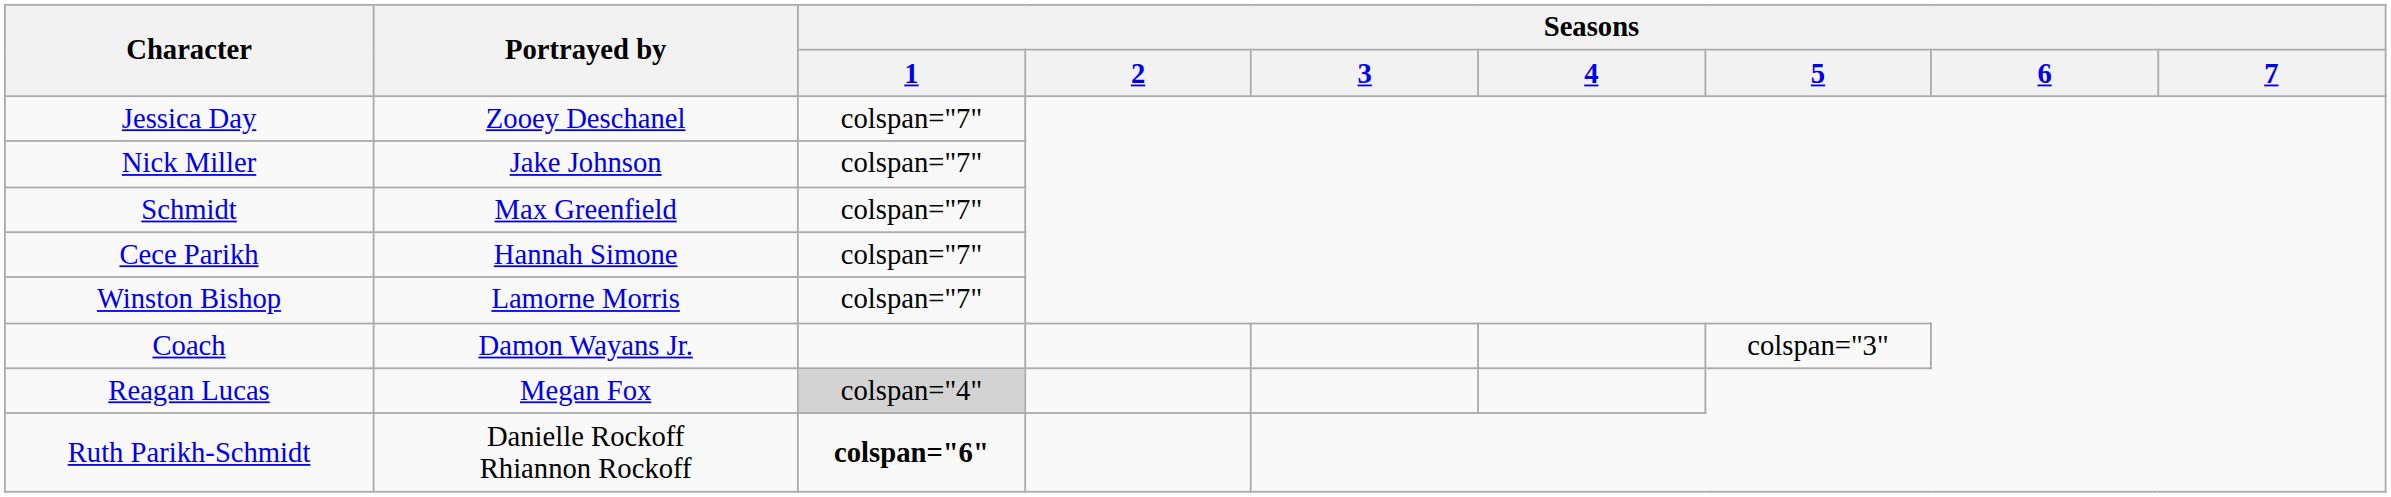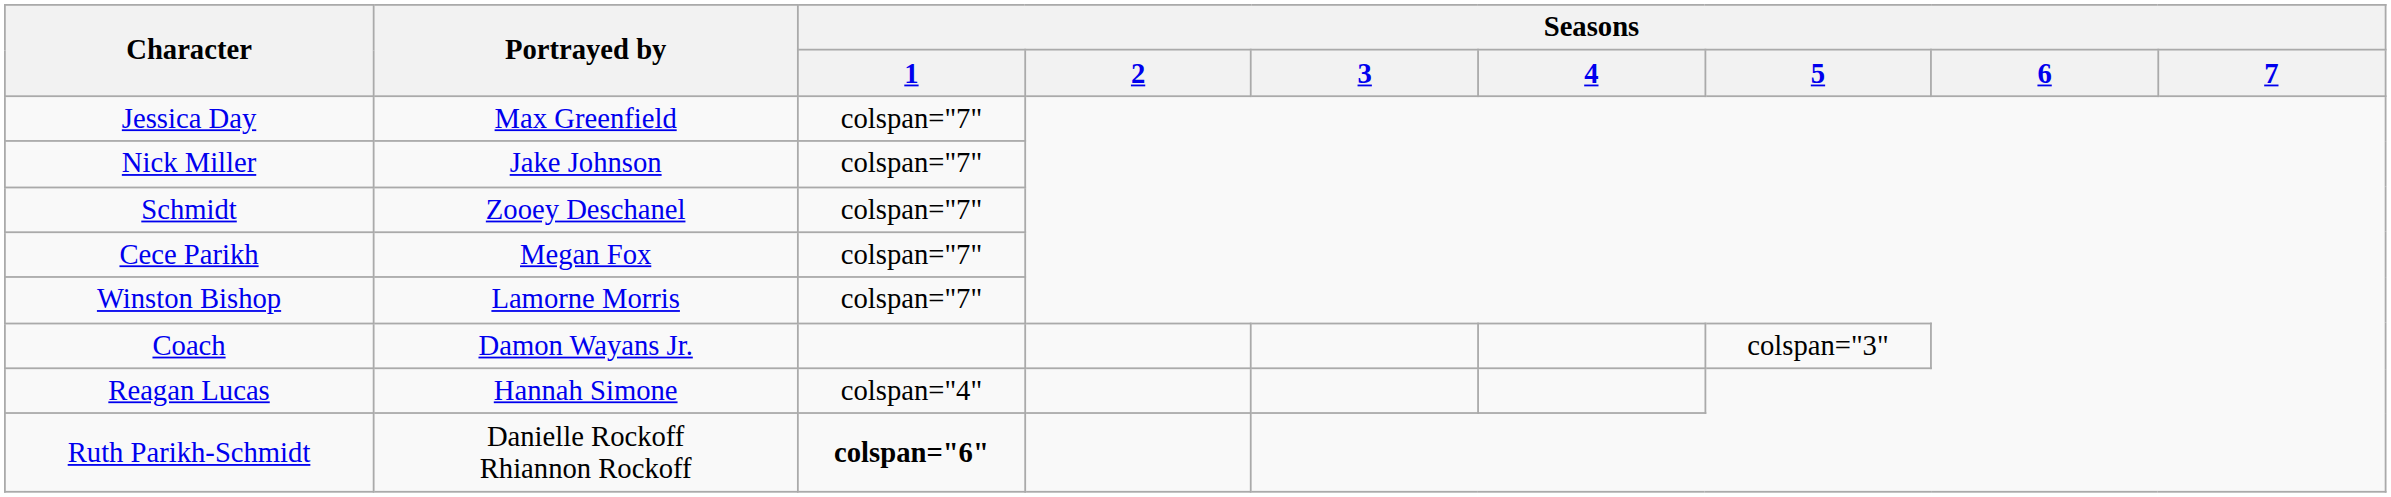(586, 118) Zooey Deschanel -> (586, 118) Max Greenfield
(586, 208) Max Greenfield -> (586, 208) Zooey Deschanel
(586, 254) Hannah Simone -> (586, 254) Megan Fox
(586, 390) Megan Fox -> (586, 390) Hannah Simone
(911, 390) lightgrey background -> (911, 390) no background
